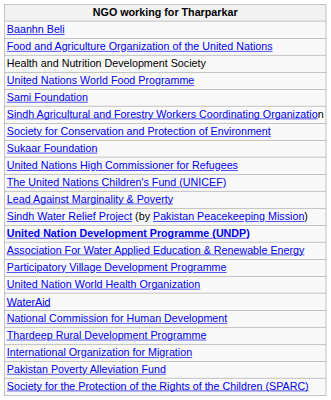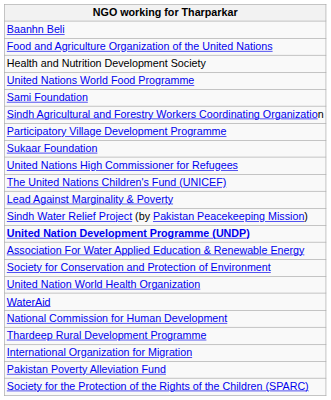(139, 132) Society for Conservation and Protection of Environment -> (117, 132) Participatory Village Development Programme
(117, 268) Participatory Village Development Programme -> (139, 268) Society for Conservation and Protection of Environment
